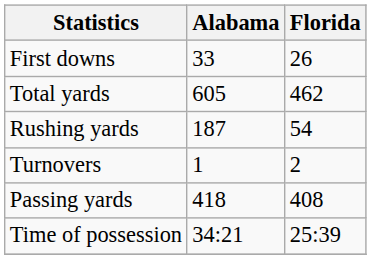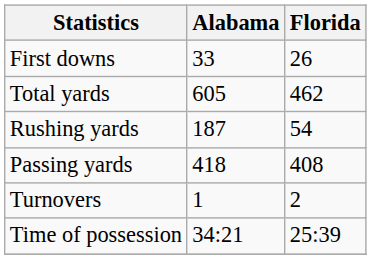rows swapped: (71, 200) <-> (56, 164)
